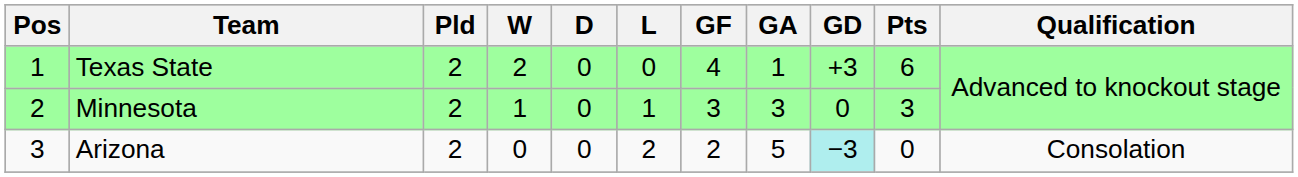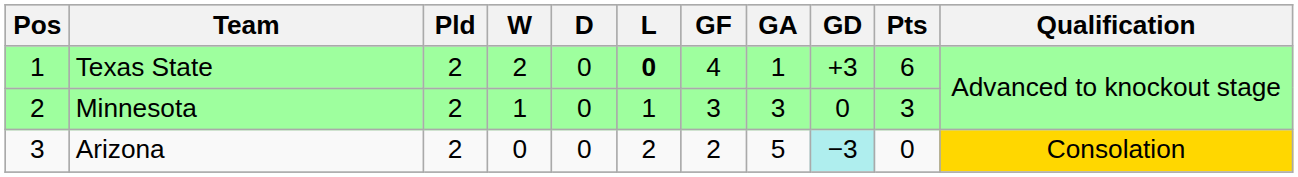(649, 66) normal -> (649, 66) bold
(1116, 150) no background -> (1116, 150) gold background
